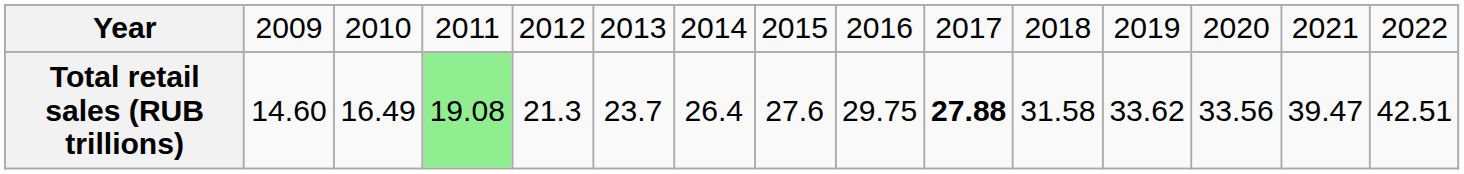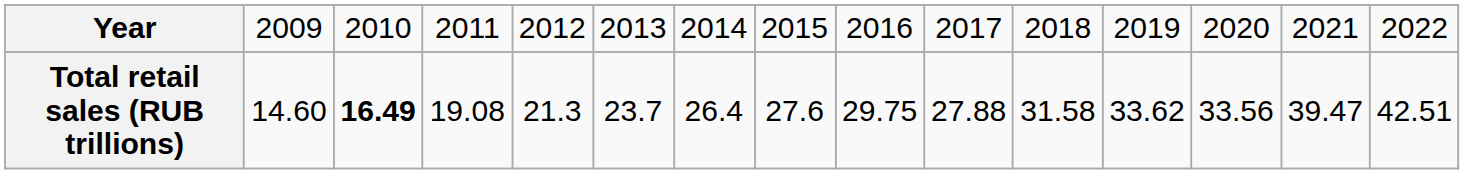(378, 109) normal -> (378, 109) bold
(467, 109) lightgreen background -> (467, 109) no background
(969, 109) bold -> (969, 109) normal
